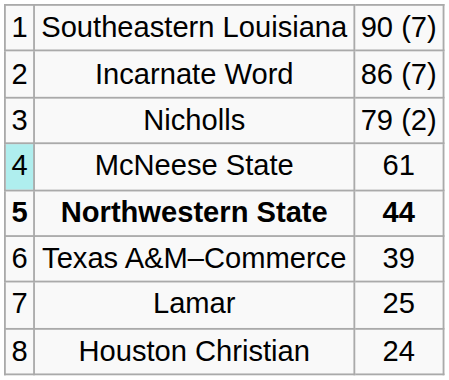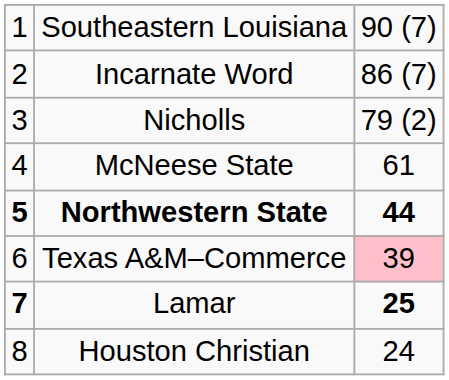(20, 166) paleturquoise background -> (20, 166) no background
(399, 258) no background -> (399, 258) pink background
(20, 304) normal -> (20, 304) bold
(399, 304) normal -> (399, 304) bold
